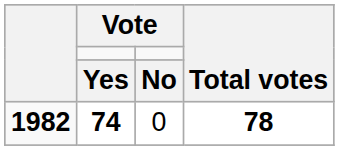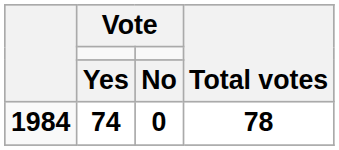(41, 122) 1982 -> (41, 122) 1984
(159, 122) normal -> (159, 122) bold
